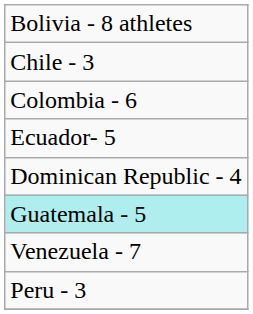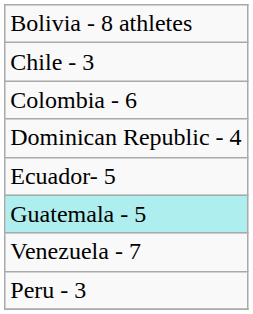(63, 137) Ecuador- 5 -> (126, 137) Dominican Republic - 4
(126, 175) Dominican Republic - 4 -> (63, 175) Ecuador- 5
